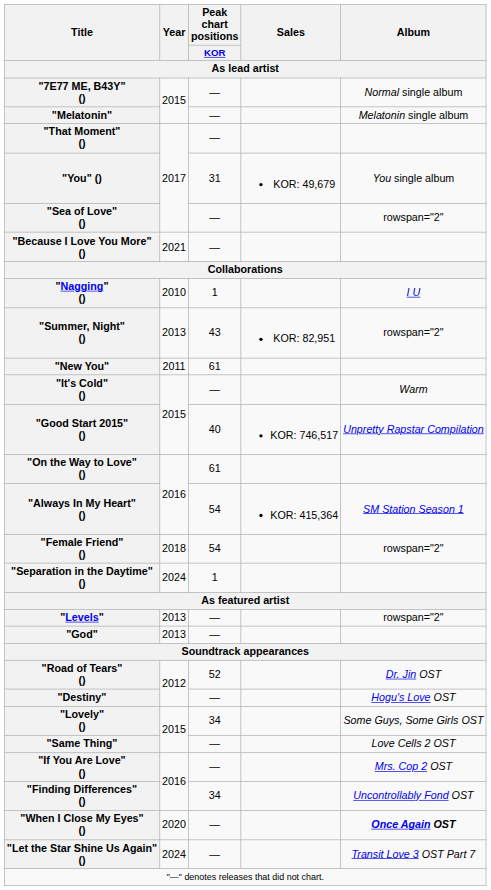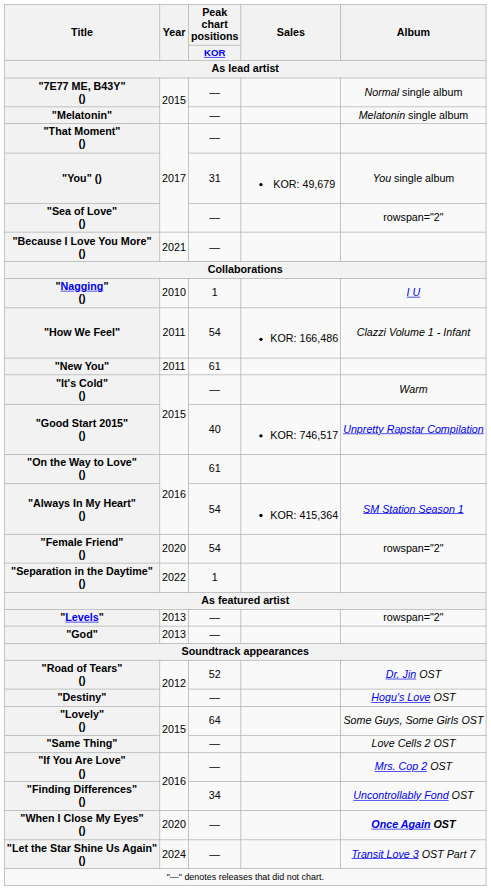+ row: (82, 332)
- row: (82, 332)
(174, 548) 2018 -> (174, 548) 2020
(174, 577) 2024 -> (174, 577) 2022
(215, 721) 34 -> (215, 721) 64
